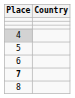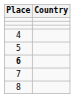(18, 36) lightgrey background -> (18, 36) no background
(18, 62) normal -> (18, 62) bold
(18, 75) bold -> (18, 75) normal
